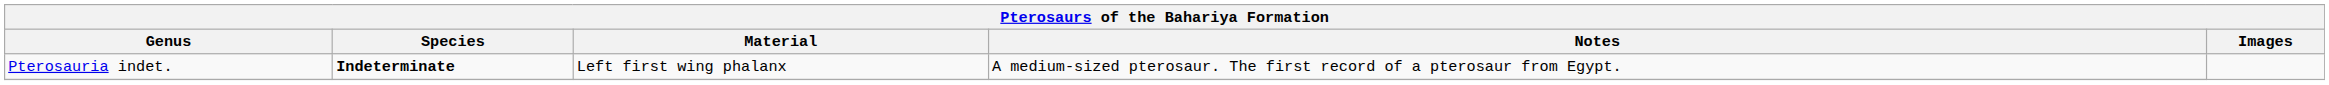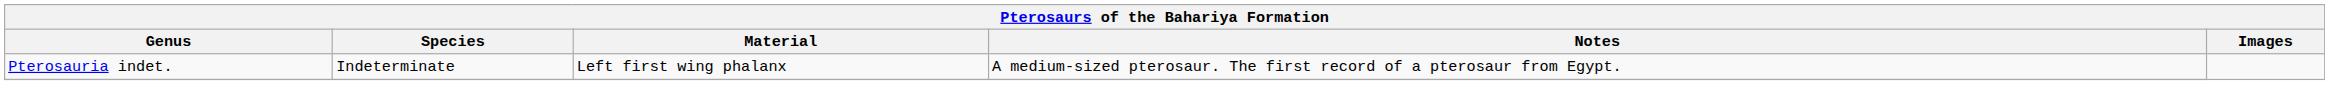(395, 67) bold -> (395, 67) normal
